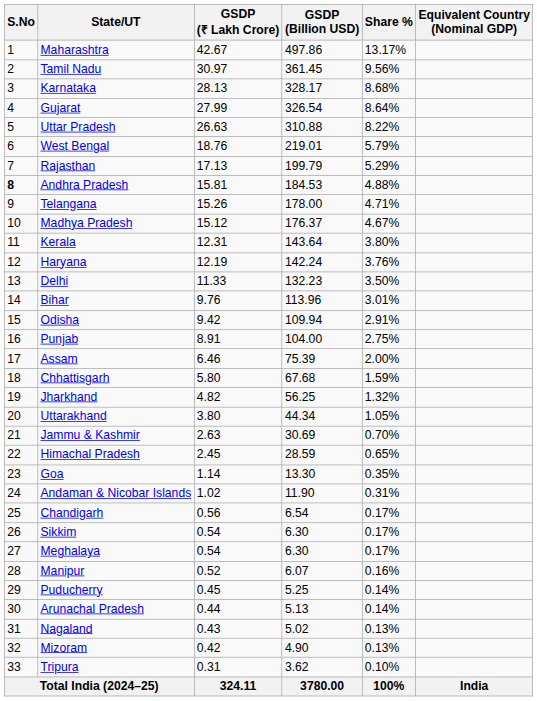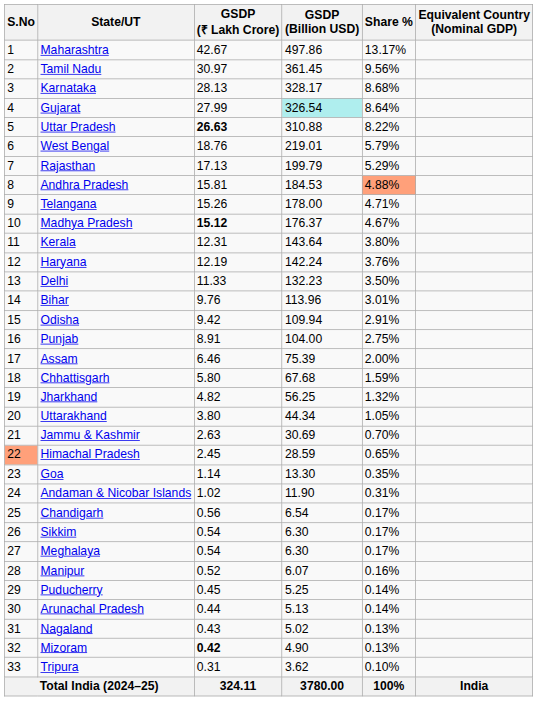(304, 108) no background -> (304, 108) paleturquoise background
(212, 127) normal -> (212, 127) bold
(11, 185) bold -> (11, 185) normal
(382, 185) no background -> (382, 185) lightsalmon background
(212, 223) normal -> (212, 223) bold
(14, 455) no background -> (14, 455) lightsalmon background
(209, 647) normal -> (209, 647) bold
